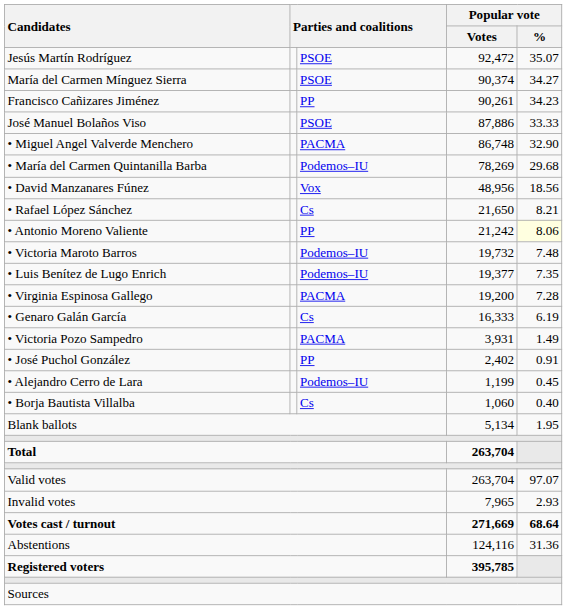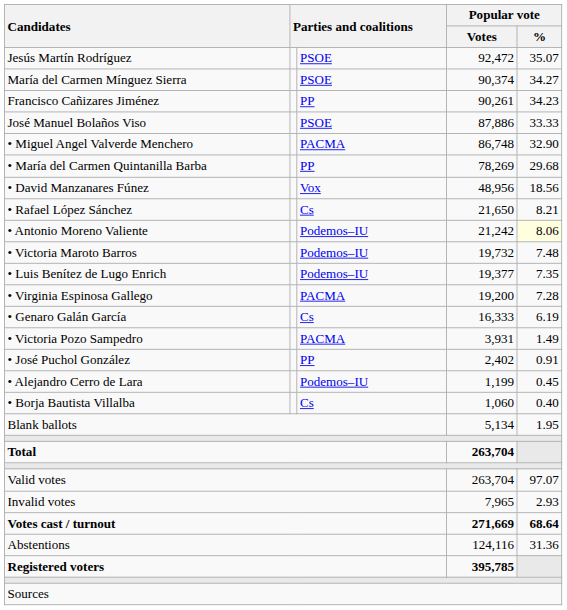(334, 166) Podemos–IU -> (307, 166) PP
(307, 231) PP -> (334, 231) Podemos–IU
